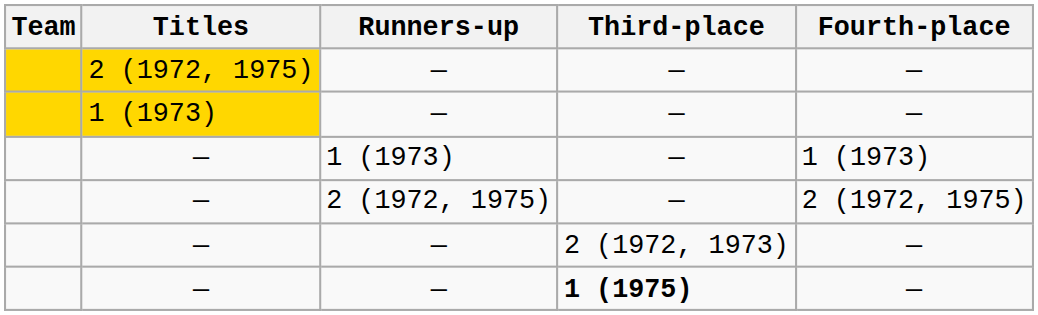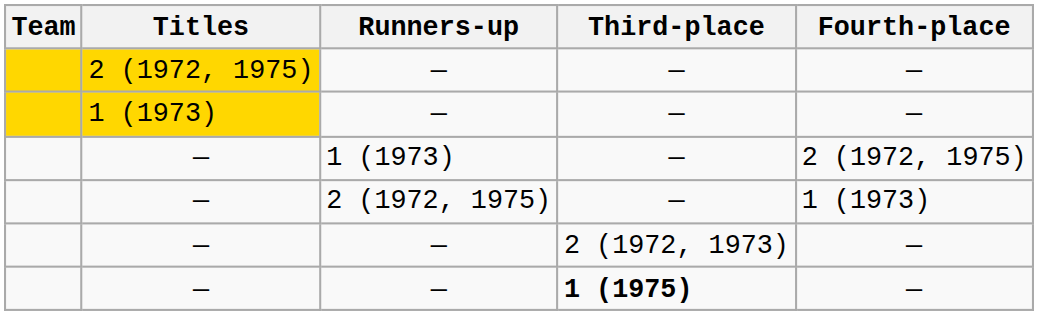(866, 158) 1 (1973) -> (914, 158) 2 (1972, 1975)
(914, 201) 2 (1972, 1975) -> (866, 201) 1 (1973)
